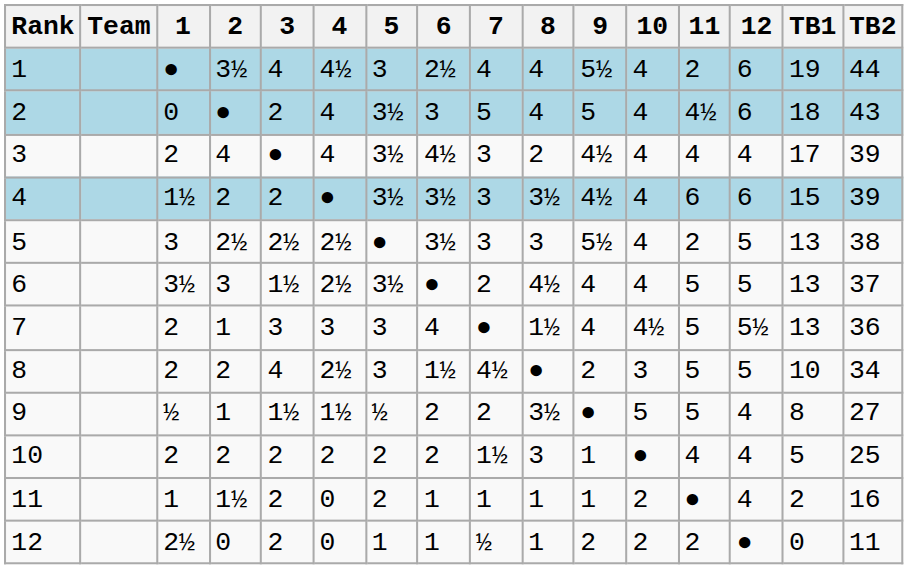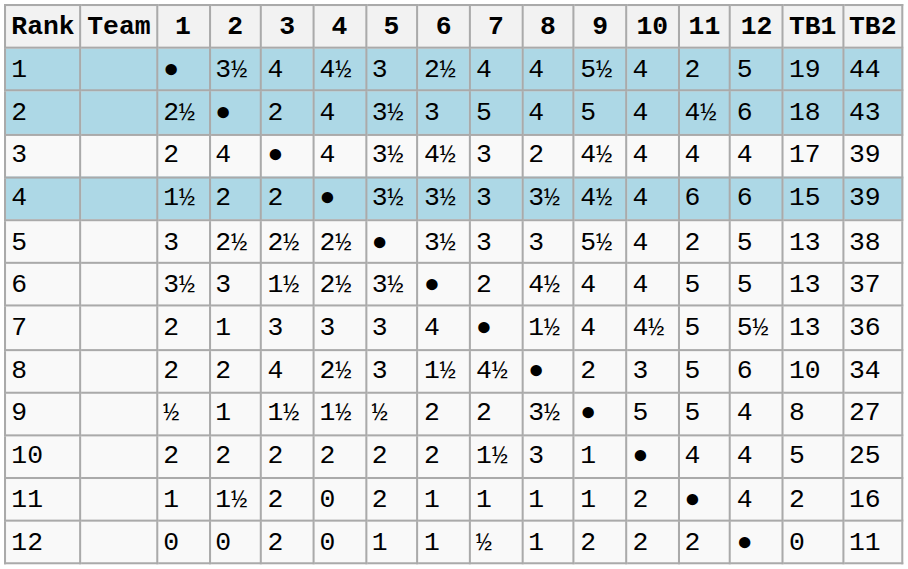(745, 70) 6 -> (745, 70) 5
(171, 113) 0 -> (179, 113) 2½
(745, 371) 5 -> (745, 371) 6
(179, 543) 2½ -> (171, 543) 0
